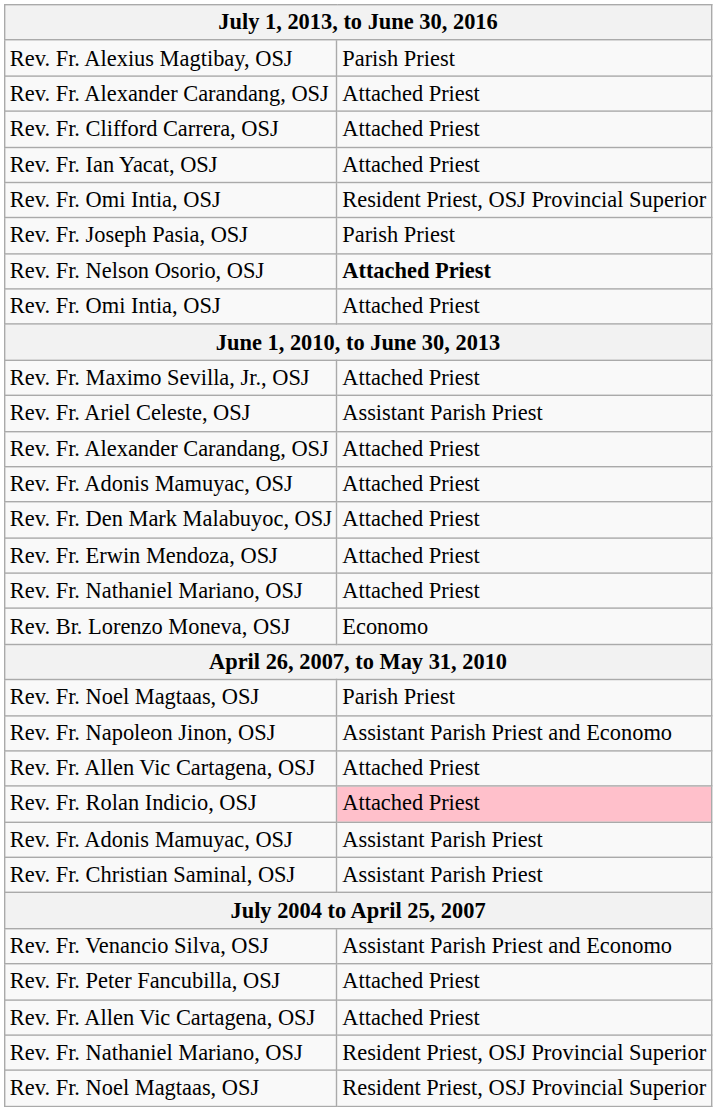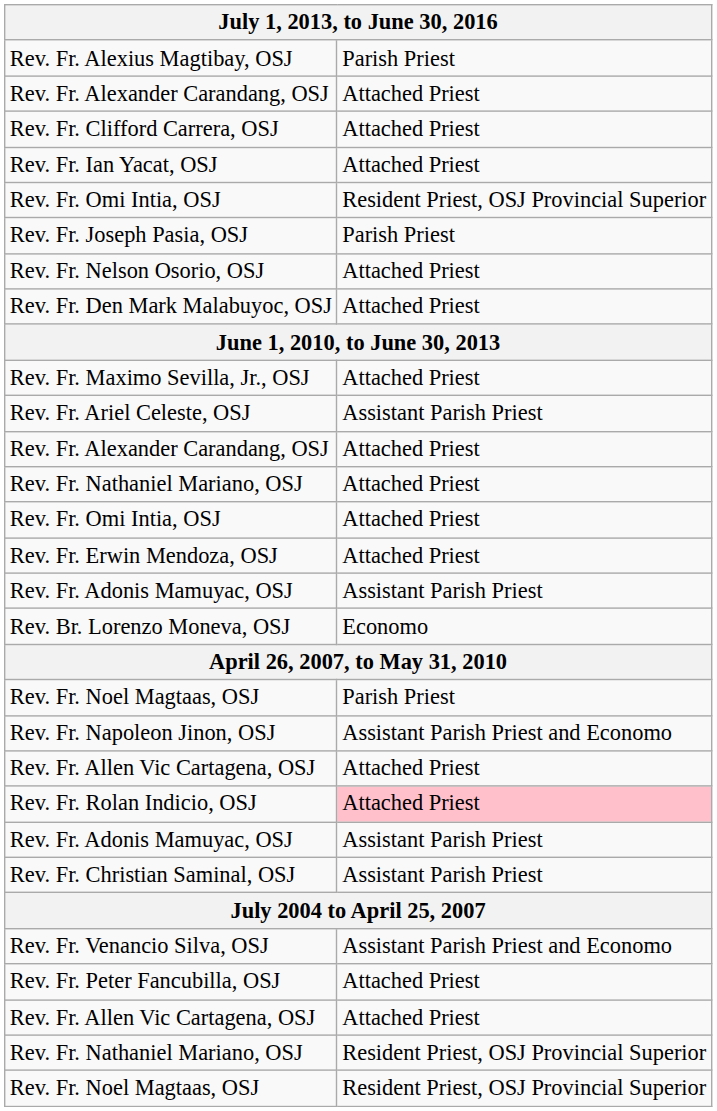(417, 270) bold -> (411, 270) normal
(115, 306) Rev. Fr. Omi Intia, OSJ -> (171, 306) Rev. Fr. Den Mark Malabuyoc, OSJ
(151, 484) Rev. Fr. Adonis Mamuyac, OSJ -> (156, 484) Rev. Fr. Nathaniel Mariano, OSJ
(171, 519) Rev. Fr. Den Mark Malabuyoc, OSJ -> (115, 519) Rev. Fr. Omi Intia, OSJ
(156, 590) Rev. Fr. Nathaniel Mariano, OSJ -> (151, 590) Rev. Fr. Adonis Mamuyac, OSJ
(411, 590) Attached Priest -> (442, 590) Assistant Parish Priest
